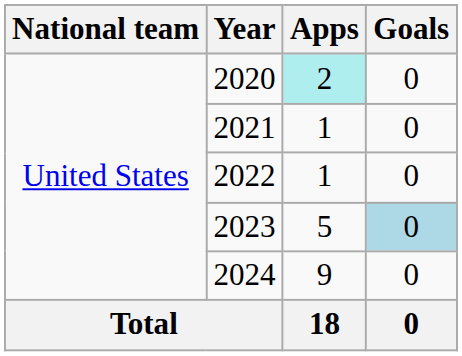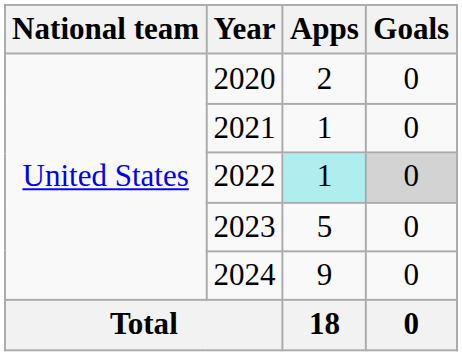(324, 78) paleturquoise background -> (324, 78) no background
(324, 176) no background -> (324, 176) paleturquoise background
(411, 176) no background -> (411, 176) lightgrey background
(411, 226) lightblue background -> (411, 226) no background
